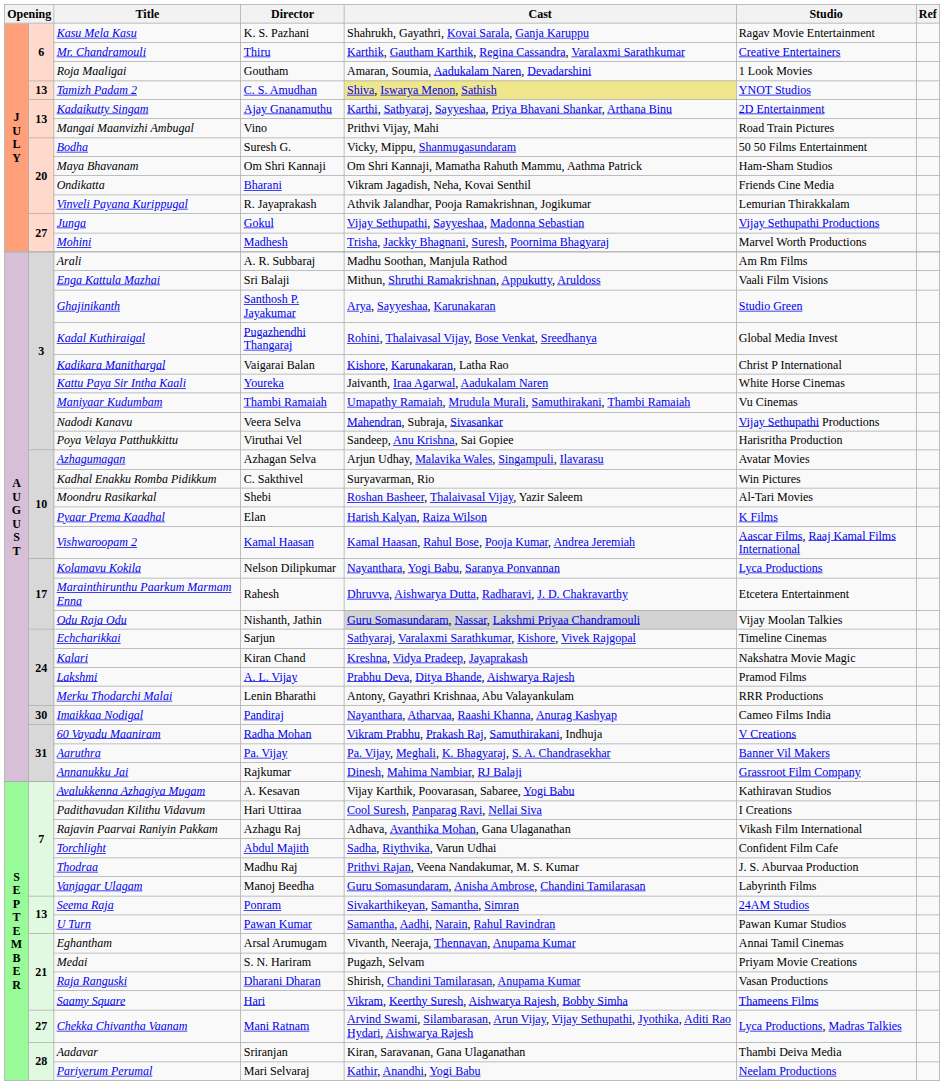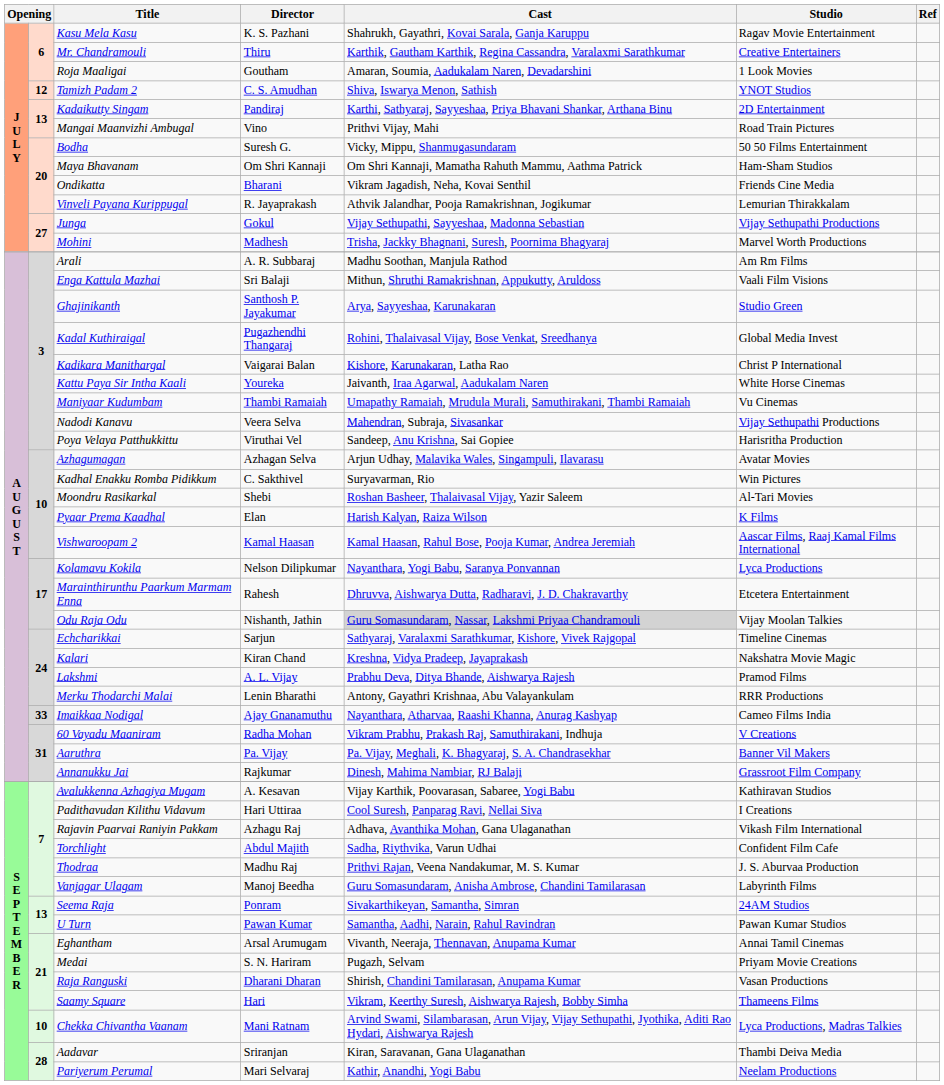(41, 90) 13 -> (41, 90) 12
(422, 90) khaki background -> (422, 90) no background
(288, 109) Ajay Gnanamuthu -> (264, 109) Pandiraj
(41, 715) 30 -> (41, 715) 33
(264, 715) Pandiraj -> (288, 715) Ajay Gnanamuthu
(41, 1026) 27 -> (41, 1026) 10
